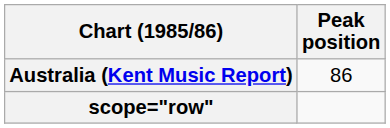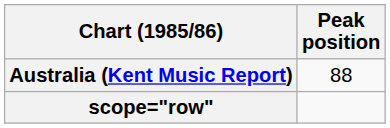(341, 75) 86 -> (341, 75) 88
